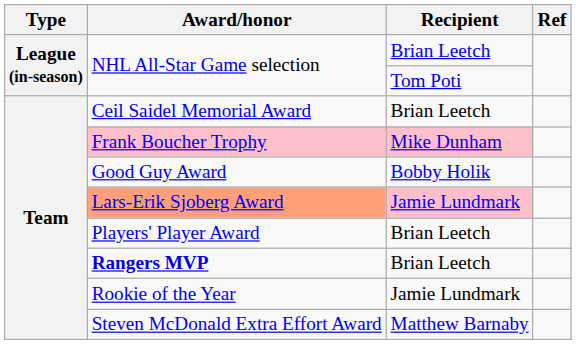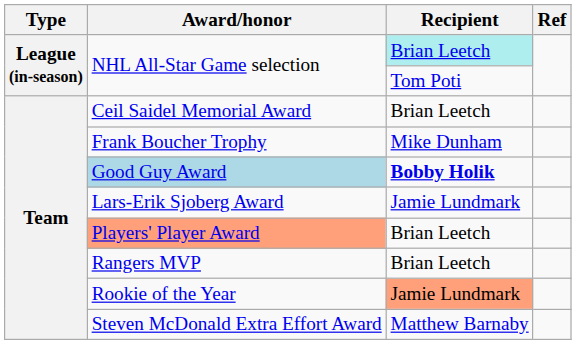(440, 50) no background -> (440, 50) paleturquoise background
(179, 141) pink background -> (179, 141) no background
(446, 141) pink background -> (446, 141) no background
(159, 171) no background -> (159, 171) lightblue background
(440, 171) normal -> (443, 171) bold
(188, 202) lightsalmon background -> (188, 202) no background
(455, 202) pink background -> (455, 202) no background
(176, 232) no background -> (176, 232) lightsalmon background
(150, 263) bold -> (146, 263) normal
(455, 293) no background -> (455, 293) lightsalmon background
